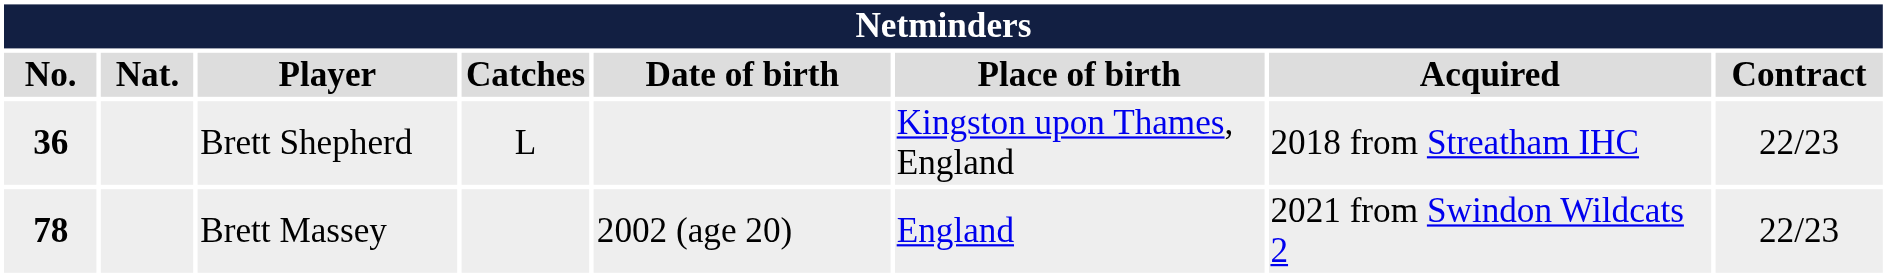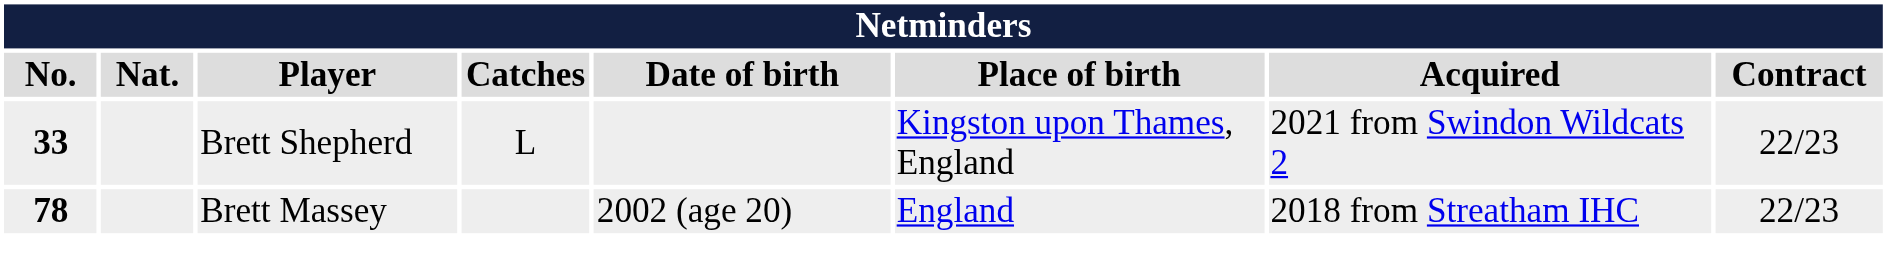(51, 142) 36 -> (51, 142) 33
(1455, 142) 2018 from Streatham IHC -> (1477, 142) 2021 from Swindon Wildcats 2
(1477, 230) 2021 from Swindon Wildcats 2 -> (1455, 210) 2018 from Streatham IHC
